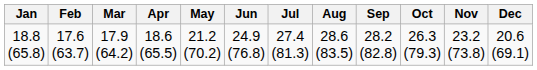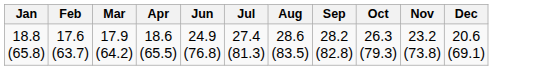- column: (202, 14)
